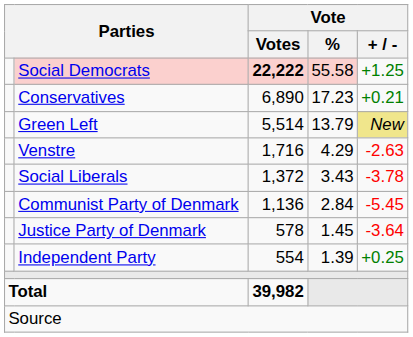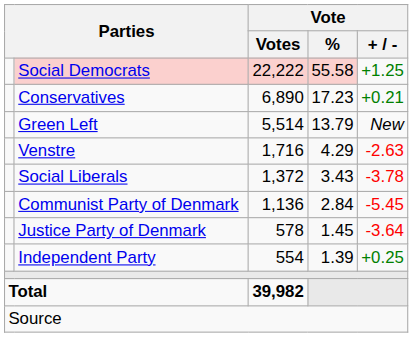(278, 71) bold -> (278, 71) normal
(387, 124) khaki background -> (387, 124) no background
